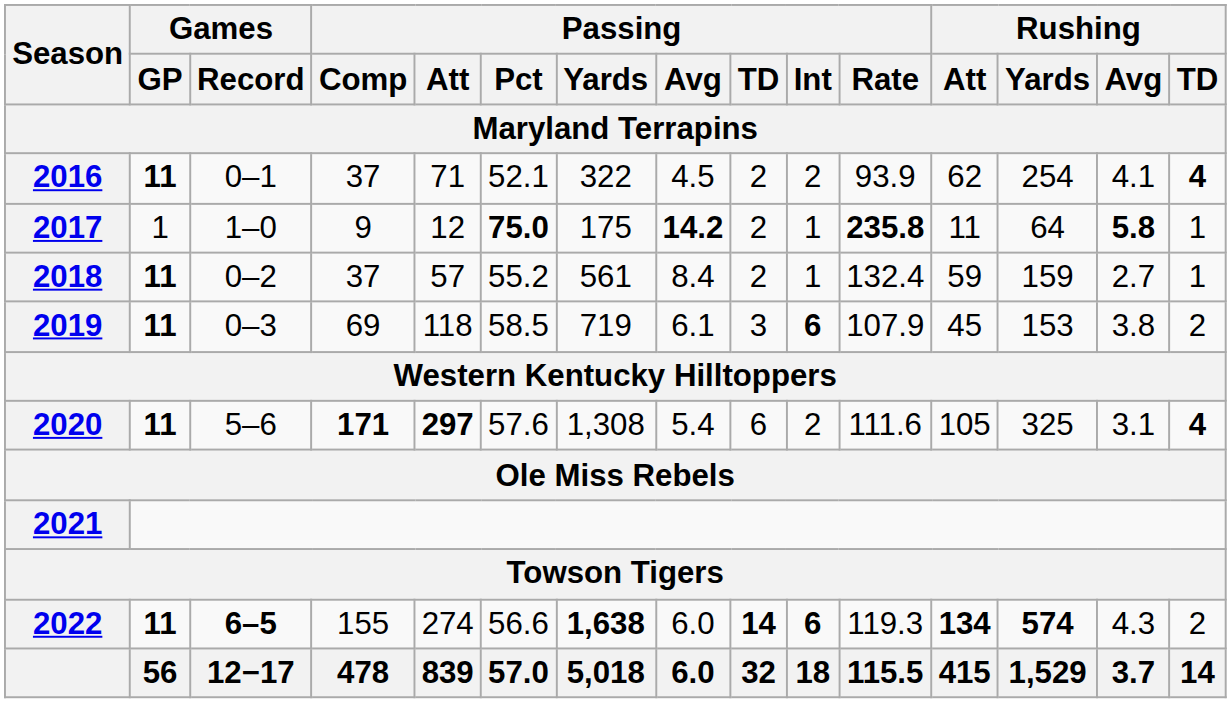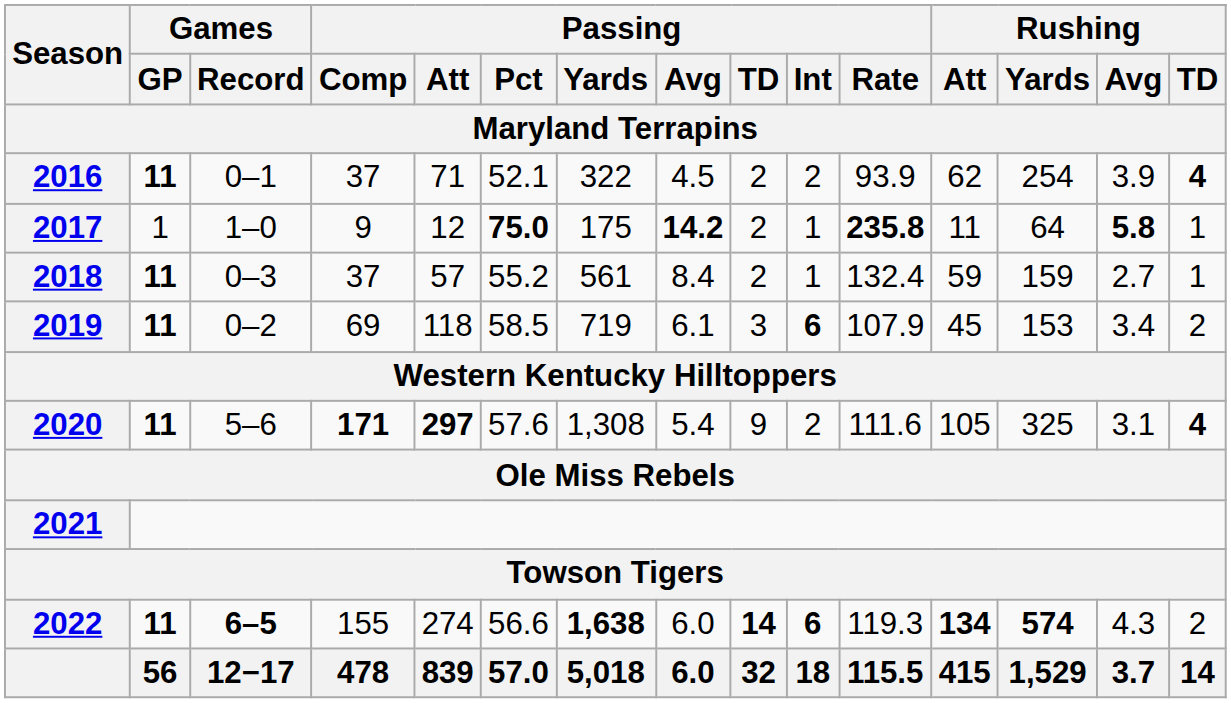(1133, 177) 4.1 -> (1133, 177) 3.9
(251, 276) 0–2 -> (251, 276) 0–3
(251, 326) 0–3 -> (251, 326) 0–2
(1133, 326) 3.8 -> (1133, 326) 3.4
(758, 425) 6 -> (758, 425) 9
